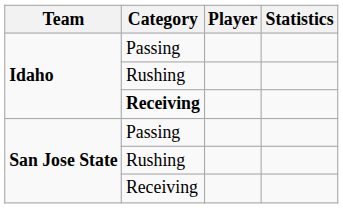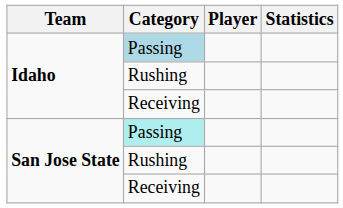(153, 47) no background -> (155, 47) lightblue background
(163, 103) bold -> (164, 103) normal
(153, 132) no background -> (155, 132) paleturquoise background
